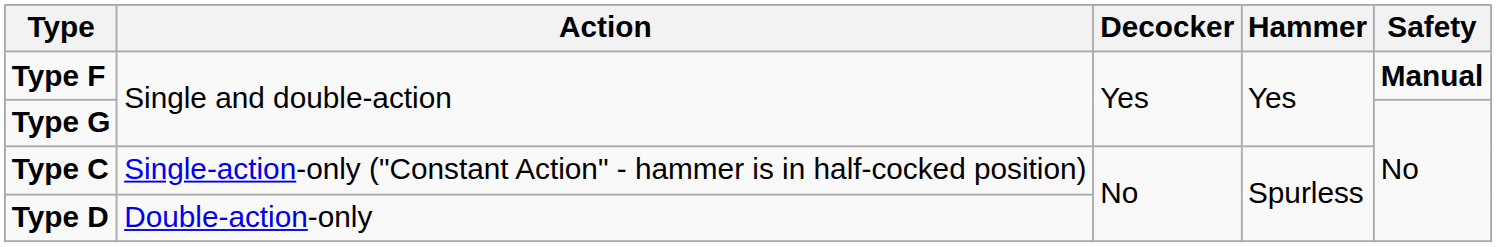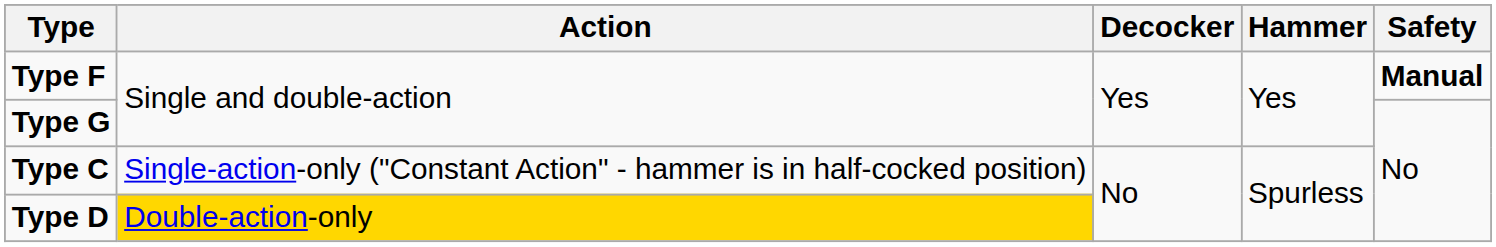(248, 216) no background -> (248, 216) gold background
